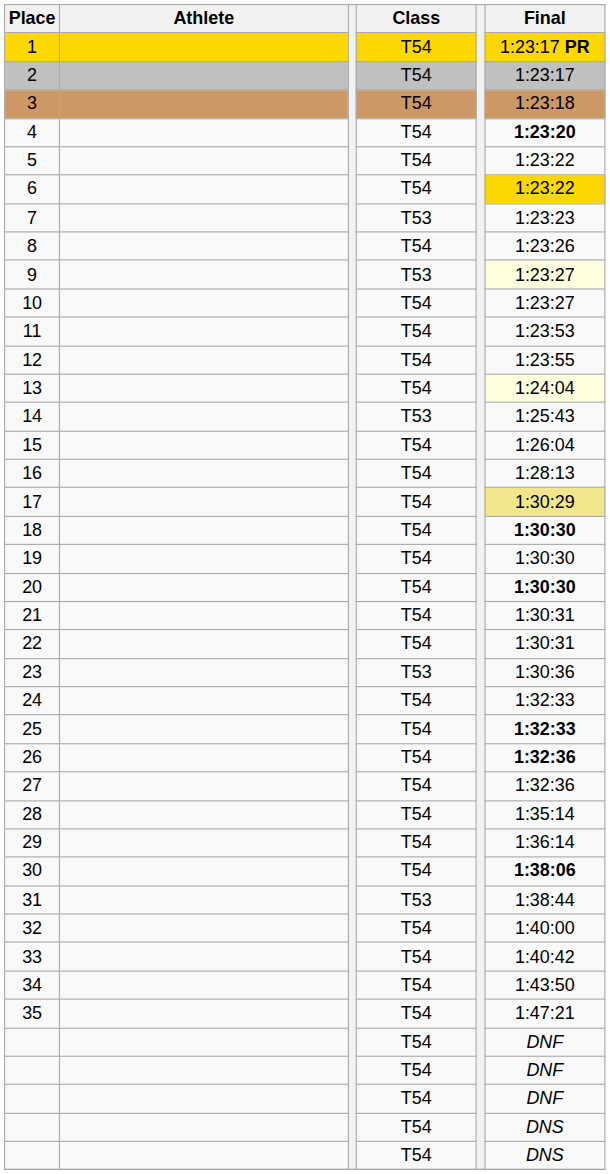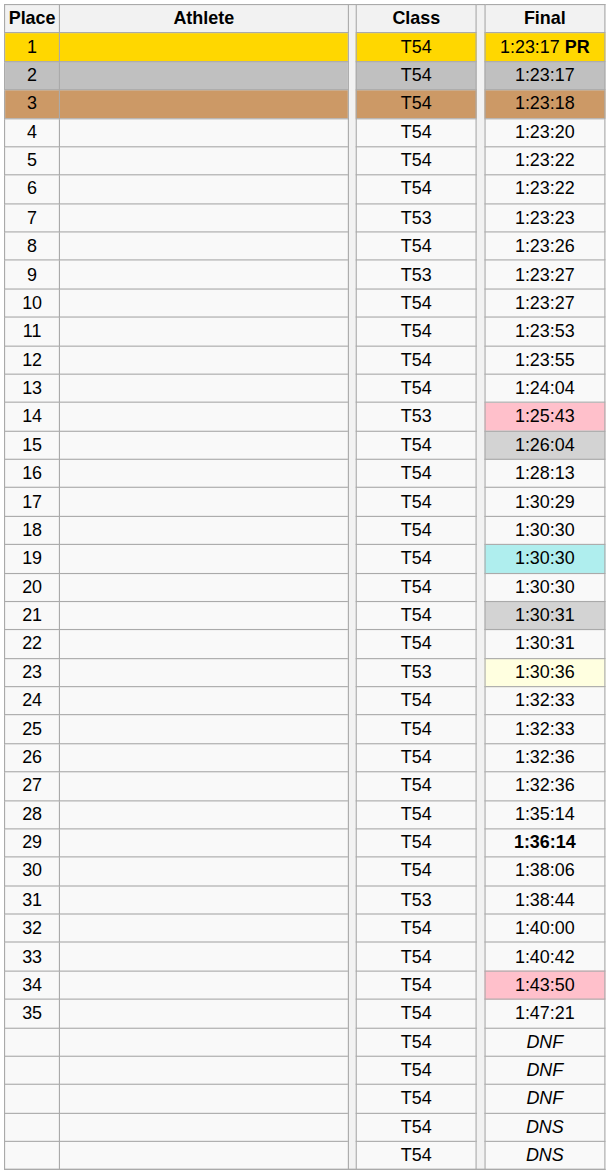(545, 132) bold -> (545, 132) normal
(545, 189) gold background -> (545, 189) no background
(545, 274) lightyellow background -> (545, 274) no background
(545, 388) lightyellow background -> (545, 388) no background
(545, 416) no background -> (545, 416) pink background
(545, 445) no background -> (545, 445) lightgrey background
(545, 501) khaki background -> (545, 501) no background
(545, 530) bold -> (545, 530) normal
(545, 558) no background -> (545, 558) paleturquoise background
(545, 587) bold -> (545, 587) normal
(545, 615) no background -> (545, 615) lightgrey background
(545, 672) no background -> (545, 672) lightyellow background
(545, 729) bold -> (545, 729) normal
(545, 757) bold -> (545, 757) normal
(545, 842) normal -> (545, 842) bold
(545, 871) bold -> (545, 871) normal
(545, 984) no background -> (545, 984) pink background
